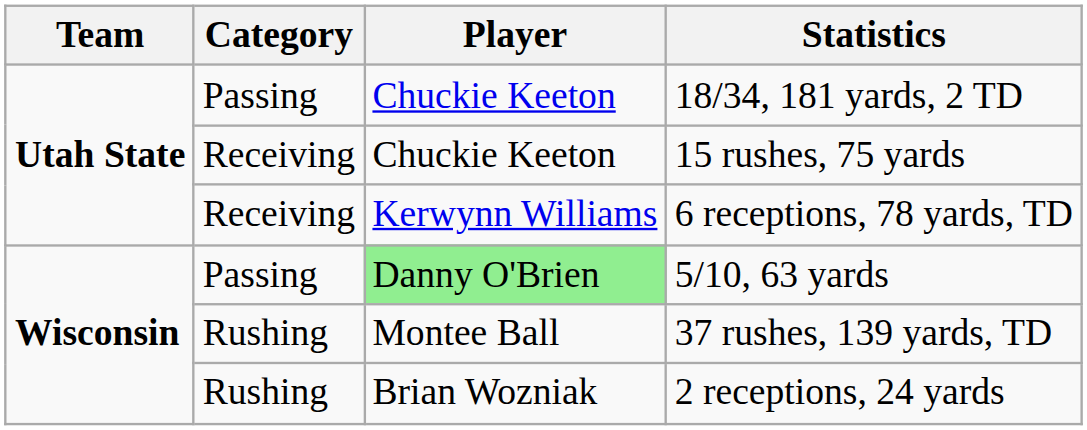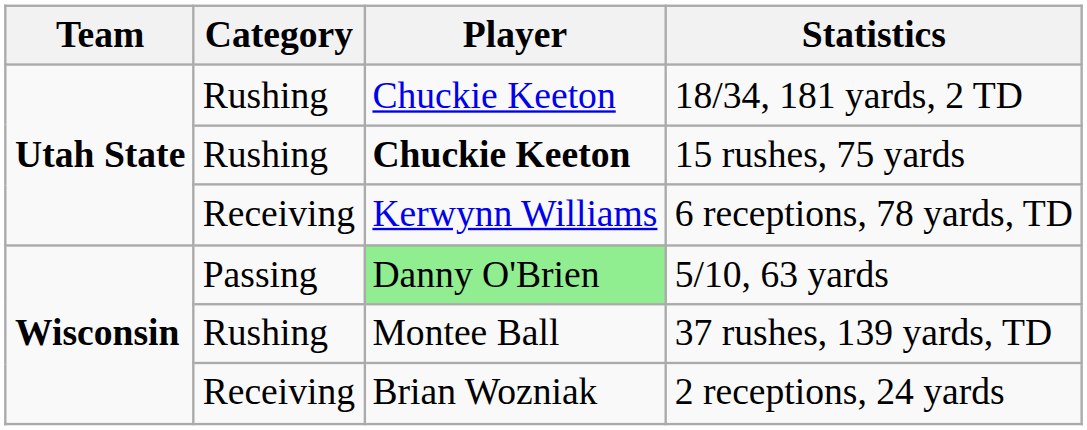(260, 94) Passing -> (265, 94) Rushing
(279, 154) Receiving -> (265, 154) Rushing
(494, 154) normal -> (501, 154) bold
(265, 392) Rushing -> (279, 392) Receiving
